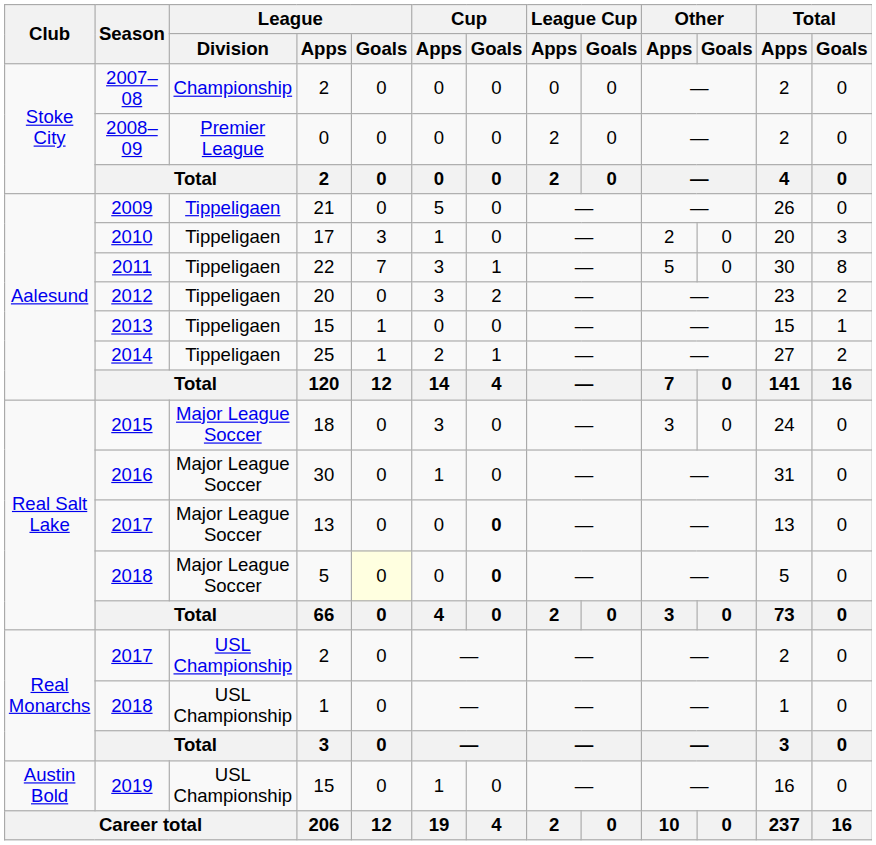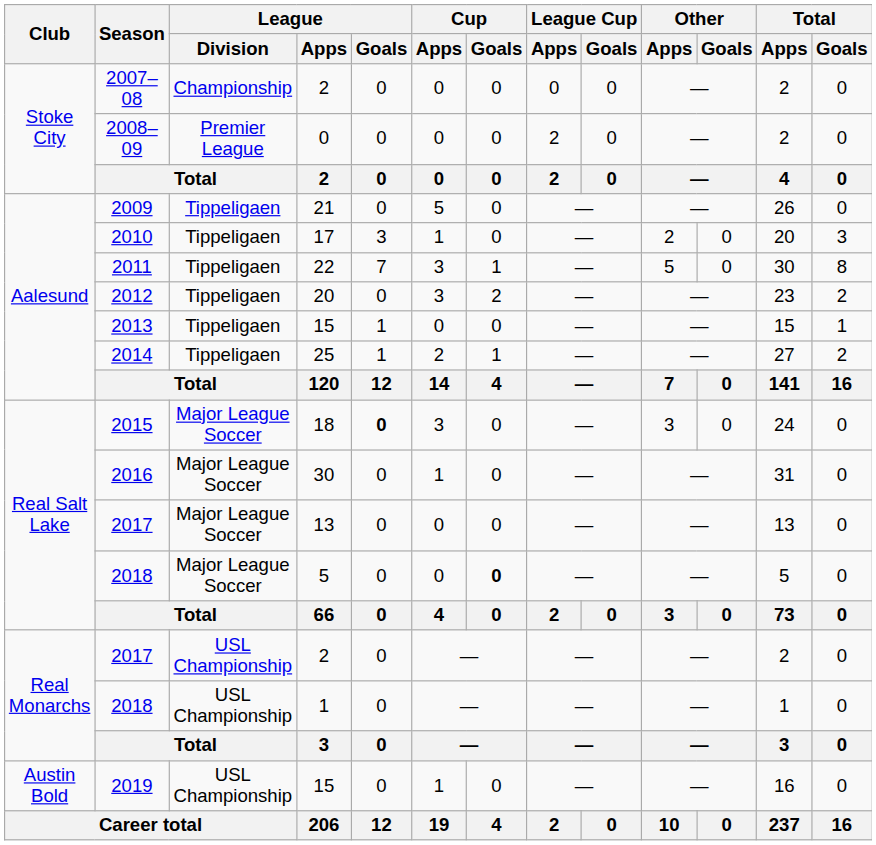(381, 424) normal -> (381, 424) bold
(497, 525) bold -> (497, 525) normal
(381, 575) lightyellow background -> (381, 575) no background
